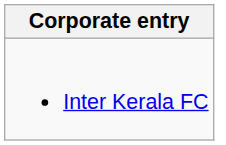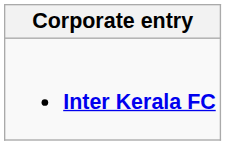(109, 101) normal -> (113, 101) bold
